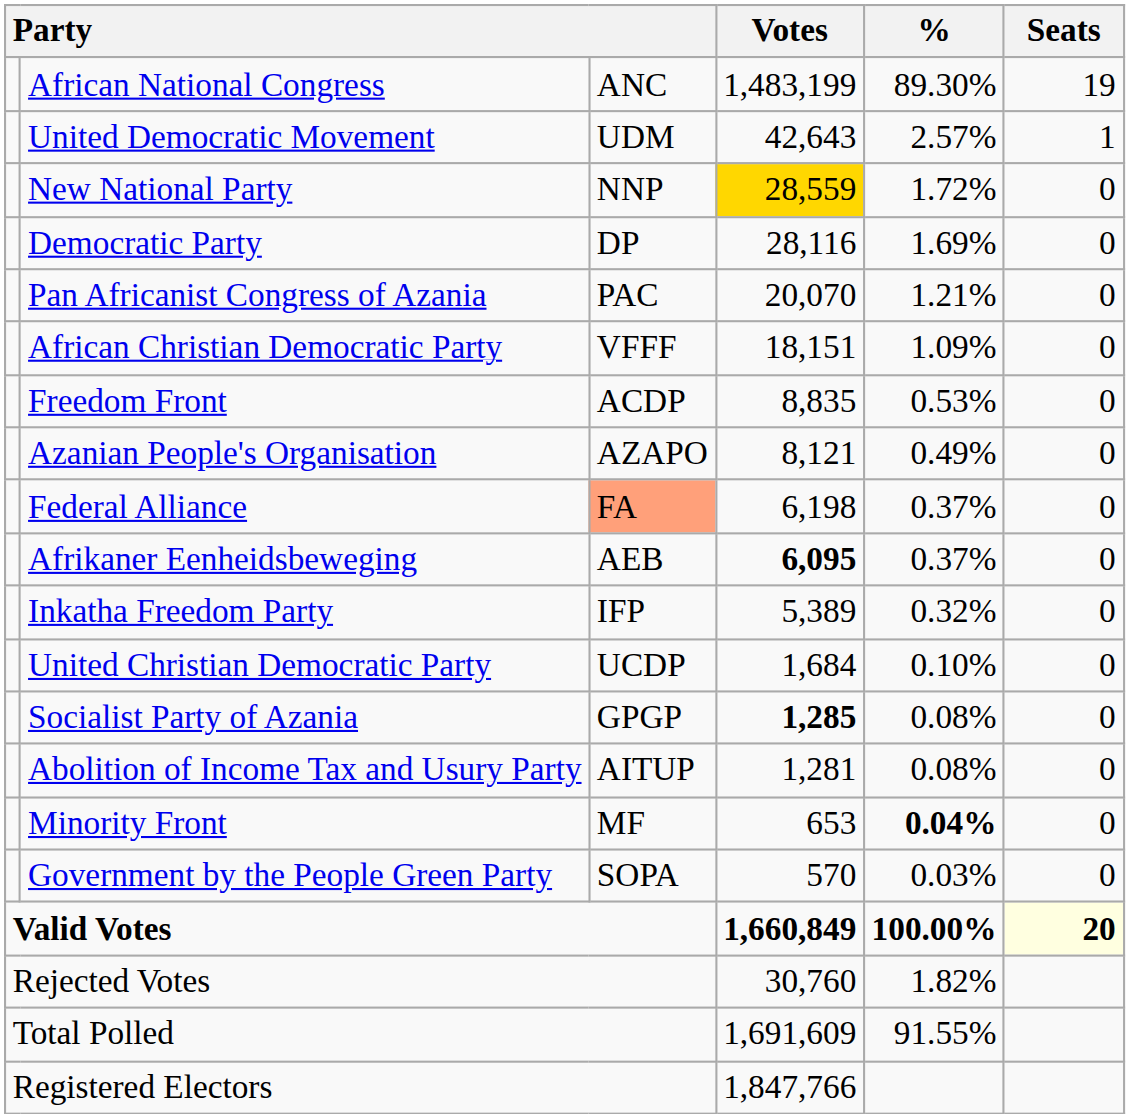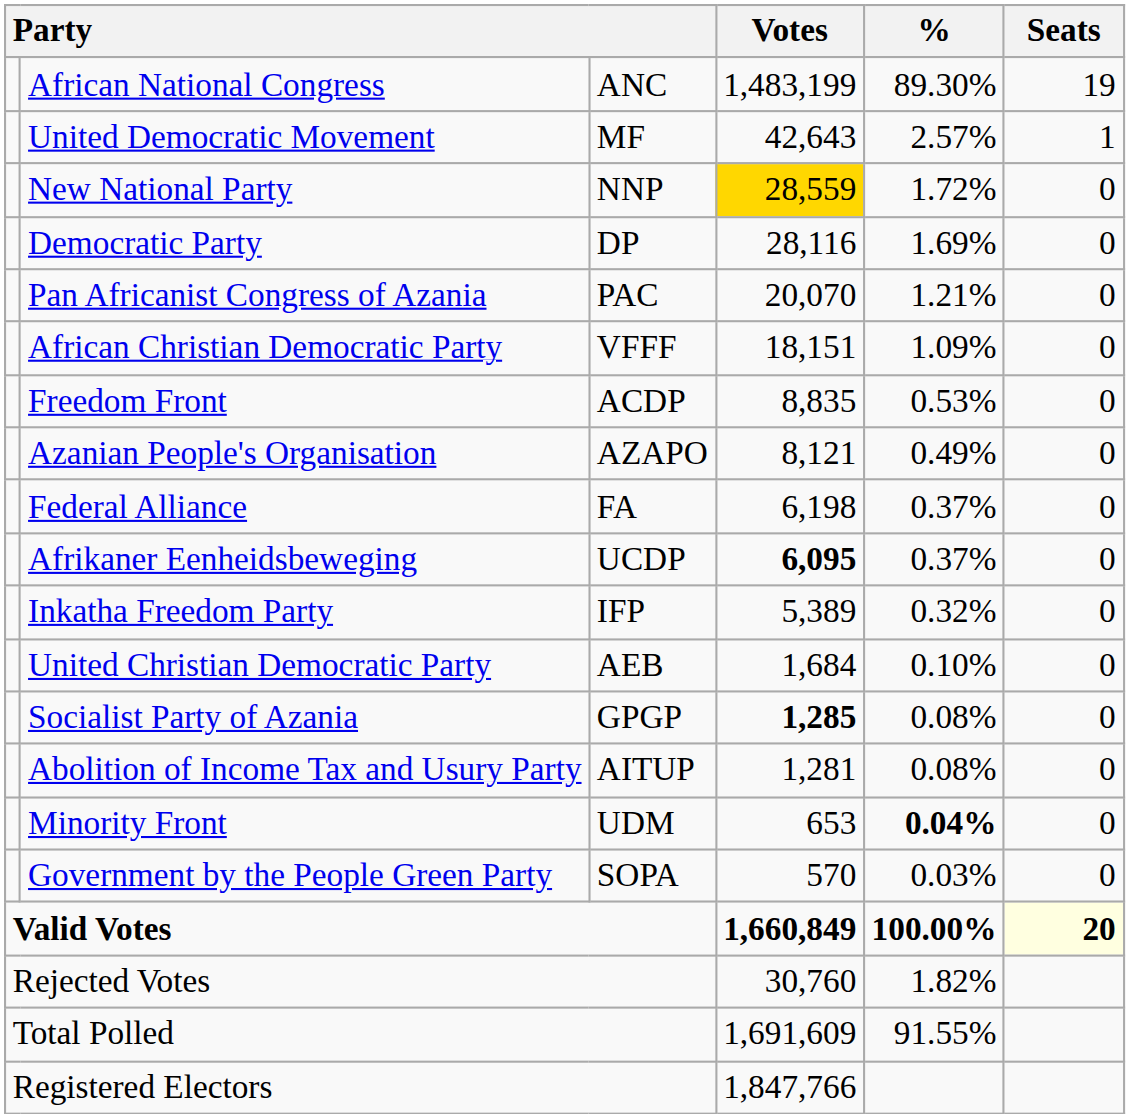(636, 136) UDM -> (621, 136) MF
(617, 505) lightsalmon background -> (617, 505) no background
(630, 558) AEB -> (641, 558) UCDP
(641, 664) UCDP -> (630, 664) AEB
(621, 822) MF -> (636, 822) UDM
